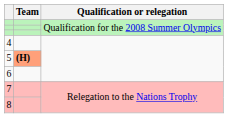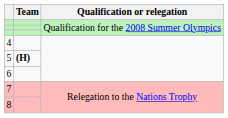(23, 58) lightsalmon background -> (23, 58) no background
